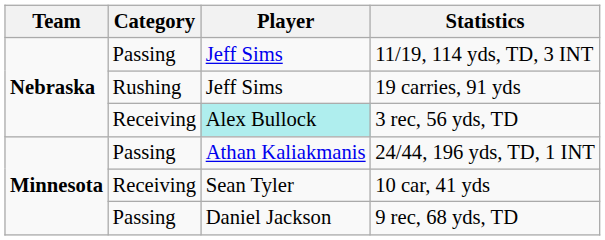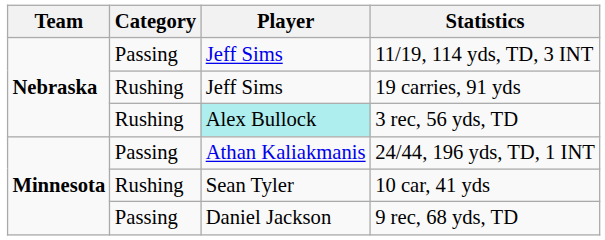(154, 119) Receiving -> (149, 119) Rushing
(154, 185) Receiving -> (149, 185) Rushing
